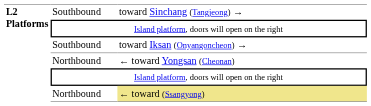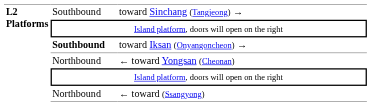(77, 45) normal -> (79, 45) bold
(162, 93) khaki background -> (162, 93) no background
